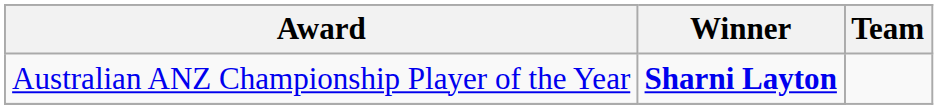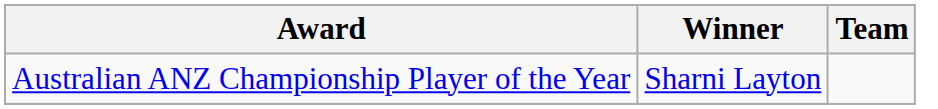(741, 78) bold -> (733, 78) normal
